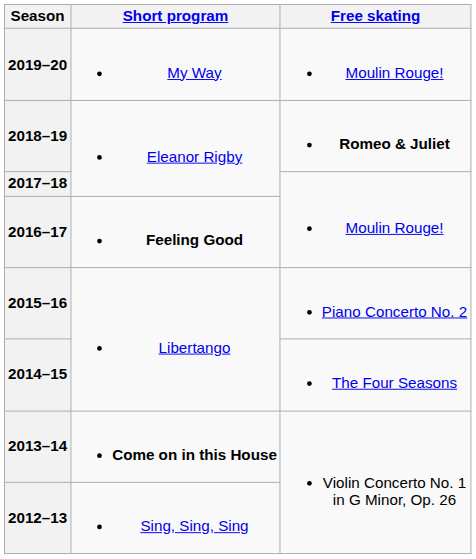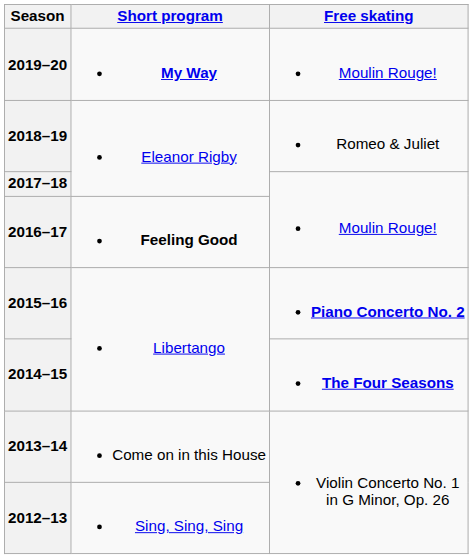(176, 73) normal -> (170, 73) bold
(376, 145) bold -> (369, 145) normal
(376, 312) normal -> (369, 312) bold
(376, 383) normal -> (369, 383) bold
(176, 455) bold -> (170, 455) normal
